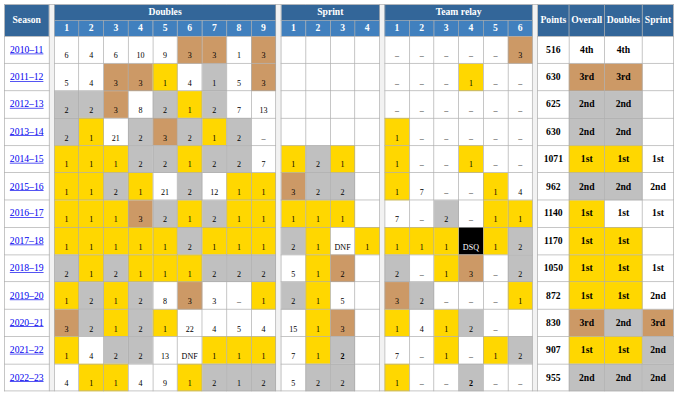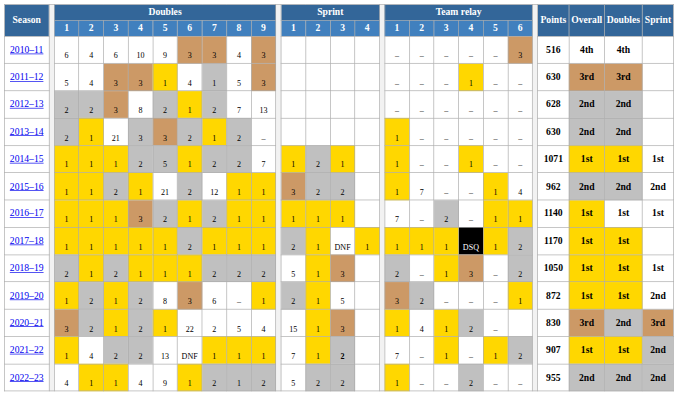(239, 56) 1 -> (239, 56) 4
(553, 104) 625 -> (553, 104) 628
(140, 138) 2 -> (140, 138) 3
(165, 165) 2 -> (165, 165) 5
(343, 275) 2 -> (343, 275) 3
(214, 302) 3 -> (214, 302) 6
(214, 329) 4 -> (214, 329) 2
(471, 383) bold -> (471, 384) normal
